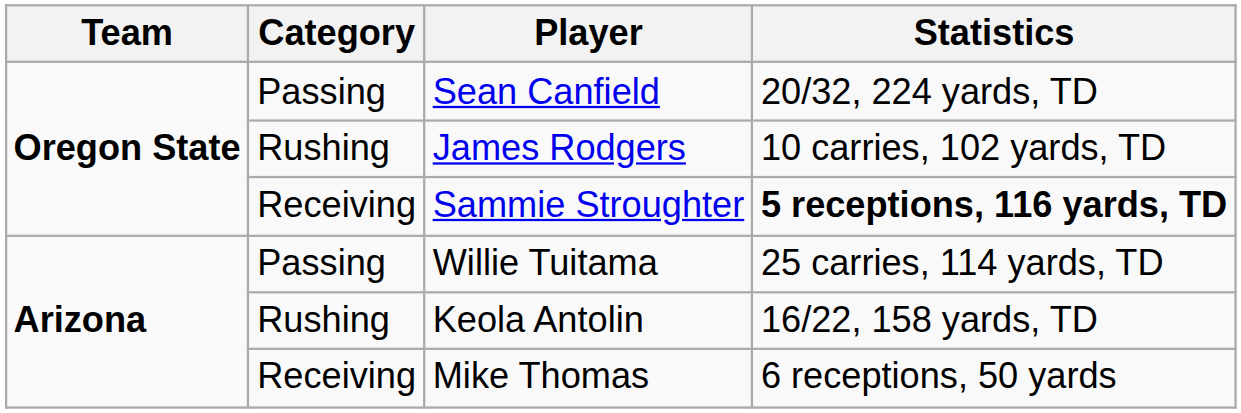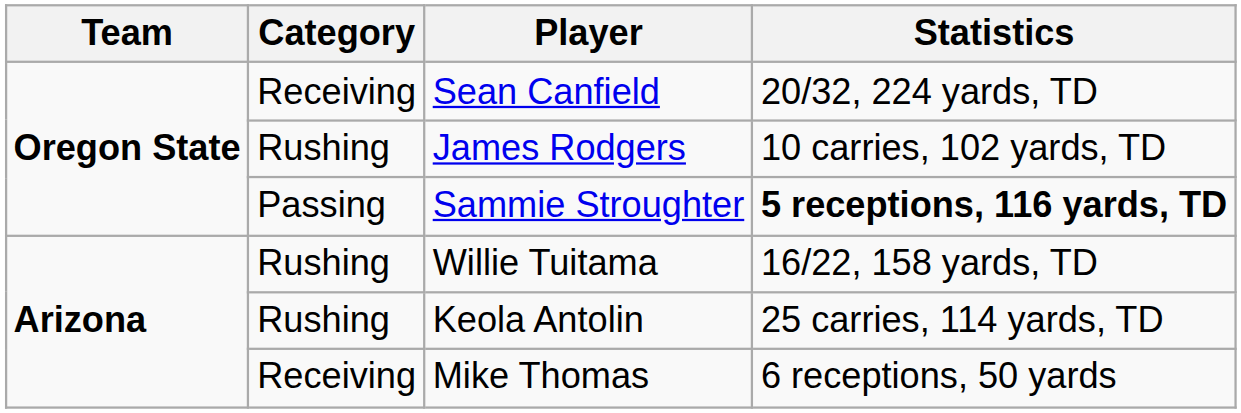(322, 90) Passing -> (337, 90) Receiving
(337, 205) Receiving -> (322, 205) Passing
(322, 262) Passing -> (324, 262) Rushing
(962, 262) 25 carries, 114 yards, TD -> (929, 262) 16/22, 158 yards, TD
(929, 320) 16/22, 158 yards, TD -> (962, 320) 25 carries, 114 yards, TD
